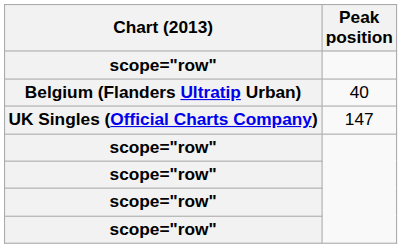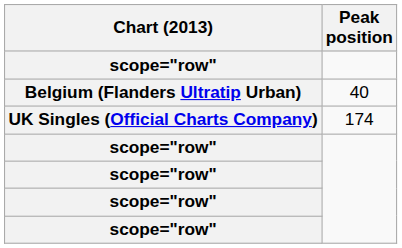(359, 119) 147 -> (359, 119) 174
